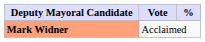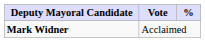(38, 29) lightsalmon background -> (38, 29) no background
